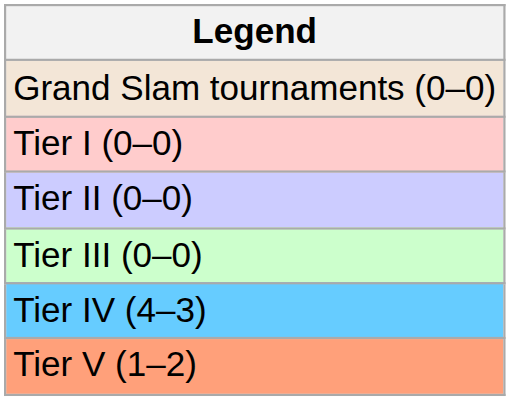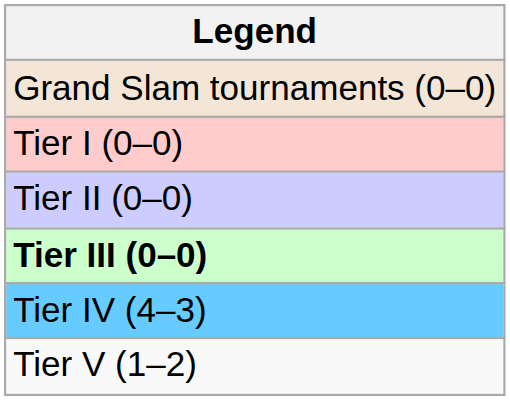(108, 254) normal -> (110, 254) bold
(105, 365) lightsalmon background -> (105, 365) no background
